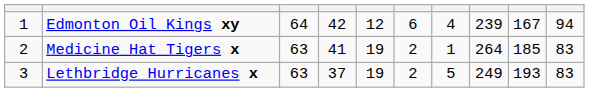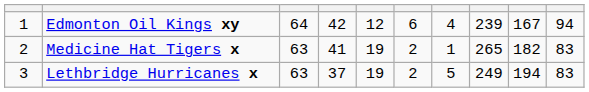(489, 49) 264 -> (489, 49) 265
(527, 49) 185 -> (527, 49) 182
(527, 74) 193 -> (527, 74) 194
